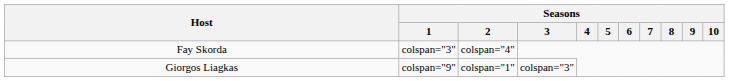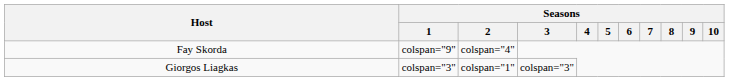(429, 50) colspan="3" -> (429, 50) colspan="9"
(429, 68) colspan="9" -> (429, 68) colspan="3"
